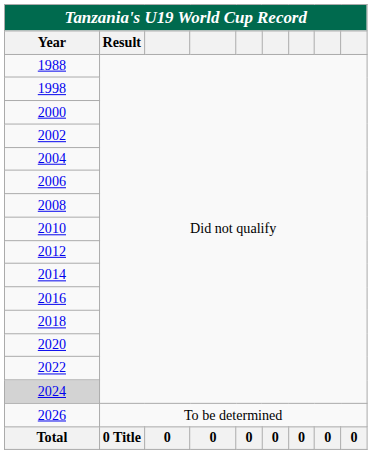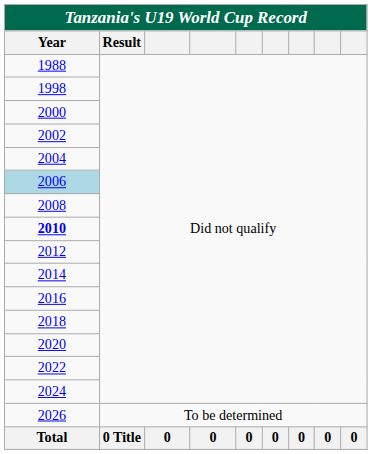(52, 182) no background -> (52, 182) lightblue background
(52, 228) normal -> (52, 228) bold
(52, 391) lightgrey background -> (52, 391) no background
